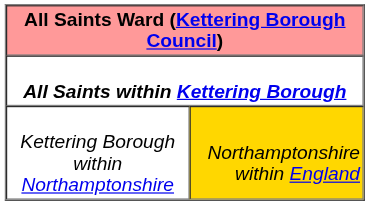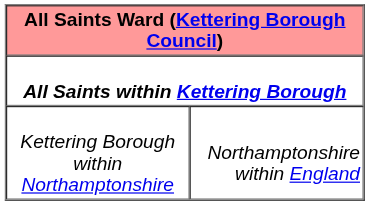(284, 163) gold background -> (284, 163) no background
